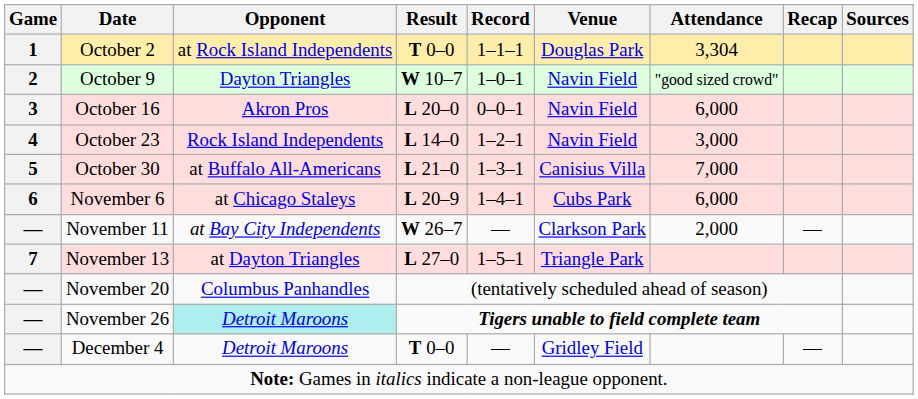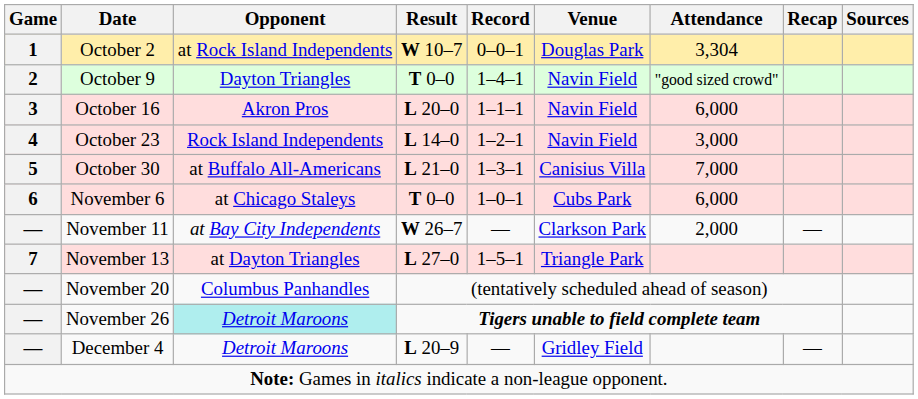(432, 49) T 0–0 -> (432, 49) W 10–7
(500, 49) 1–1–1 -> (500, 49) 0–0–1
(432, 79) W 10–7 -> (432, 79) T 0–0
(500, 79) 1–0–1 -> (500, 79) 1–4–1
(500, 109) 0–0–1 -> (500, 109) 1–1–1
(432, 199) L 20–9 -> (432, 199) T 0–0
(500, 199) 1–4–1 -> (500, 199) 1–0–1
(432, 348) T 0–0 -> (432, 348) L 20–9
